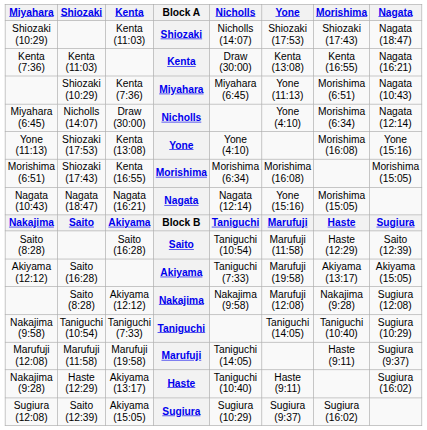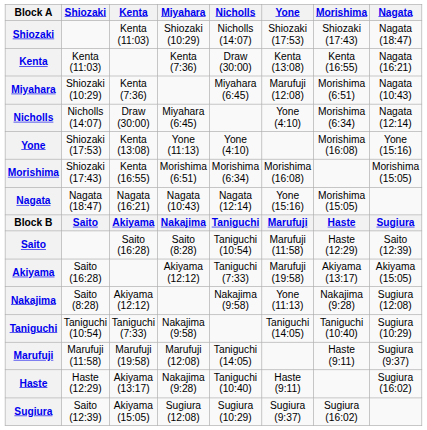columns swapped: (181, 12) <-> (31, 12)
(288, 90) Yone (11:13) -> (288, 90) Marufuji (12:08)
(288, 300) Marufuji (12:08) -> (288, 300) Yone (11:13)
